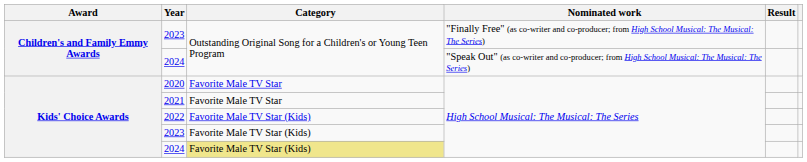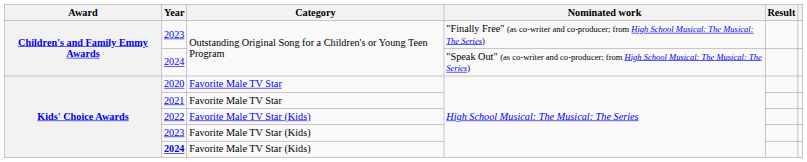(174, 149) normal -> (174, 149) bold
(250, 149) khaki background -> (250, 149) no background
